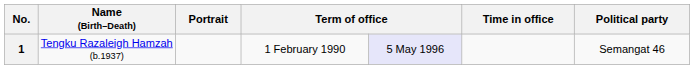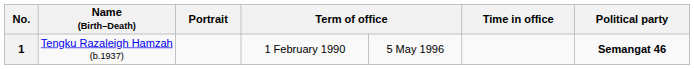(415, 49) lavender background -> (415, 49) no background
(632, 49) normal -> (632, 49) bold
